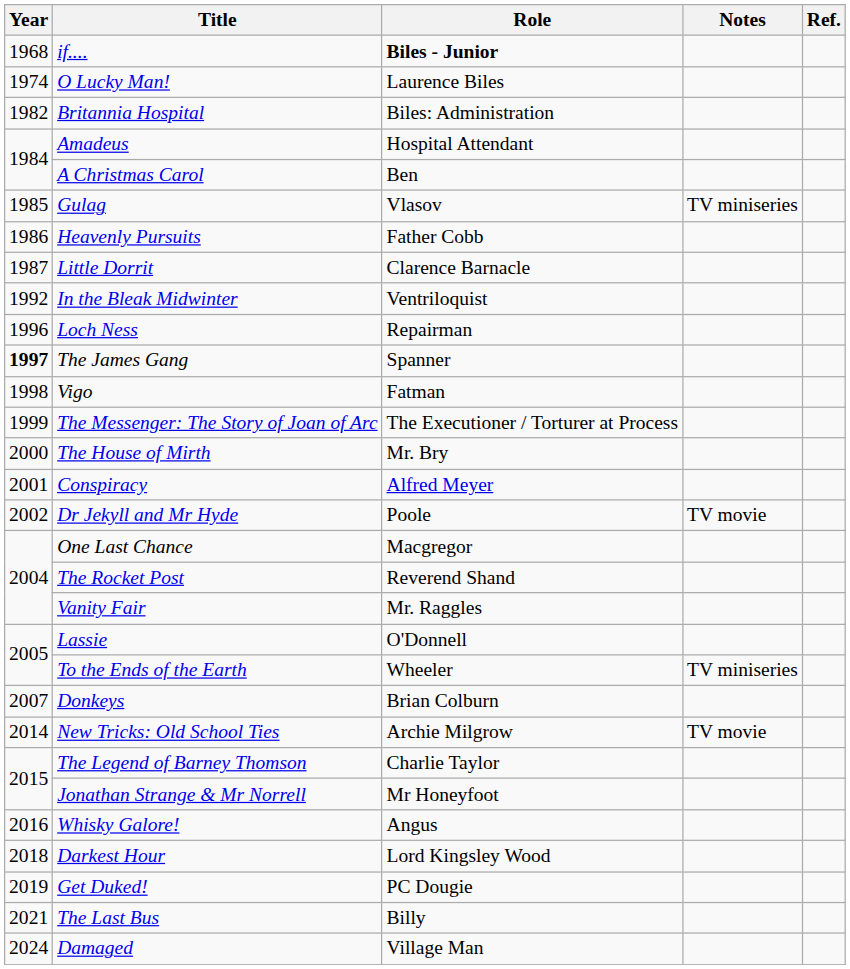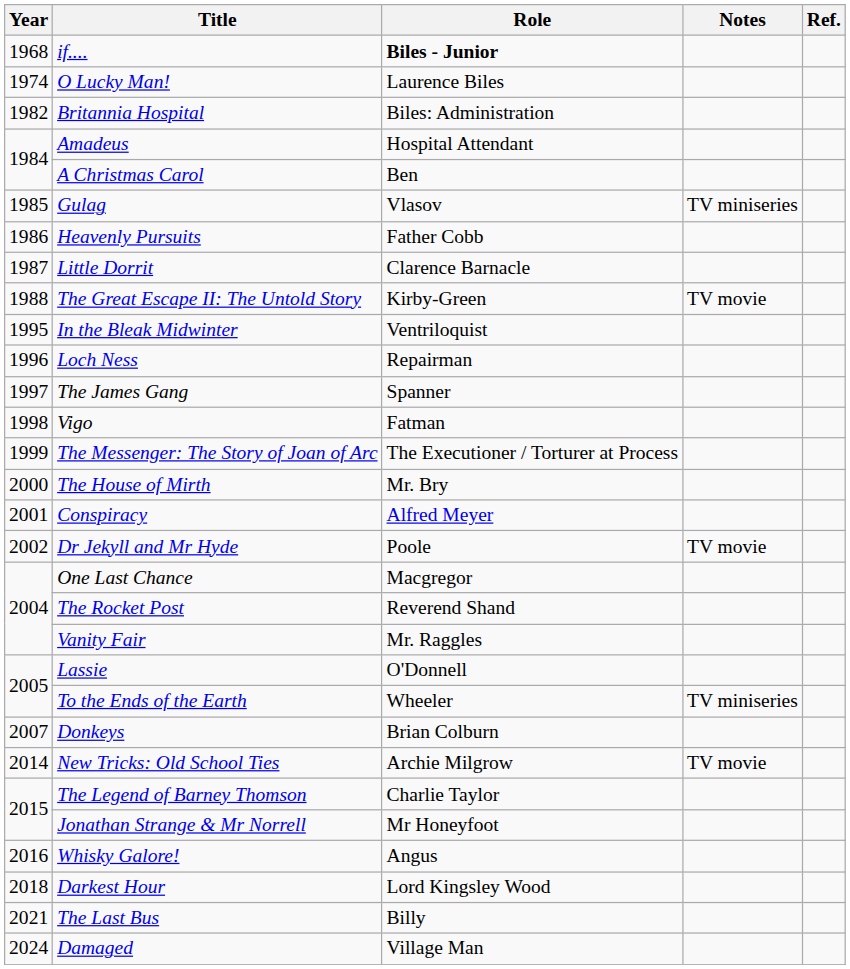+ row: (209, 298)
(29, 298) 1992 -> (29, 329) 1995
(29, 360) bold -> (29, 391) normal
- row: (102, 886)
